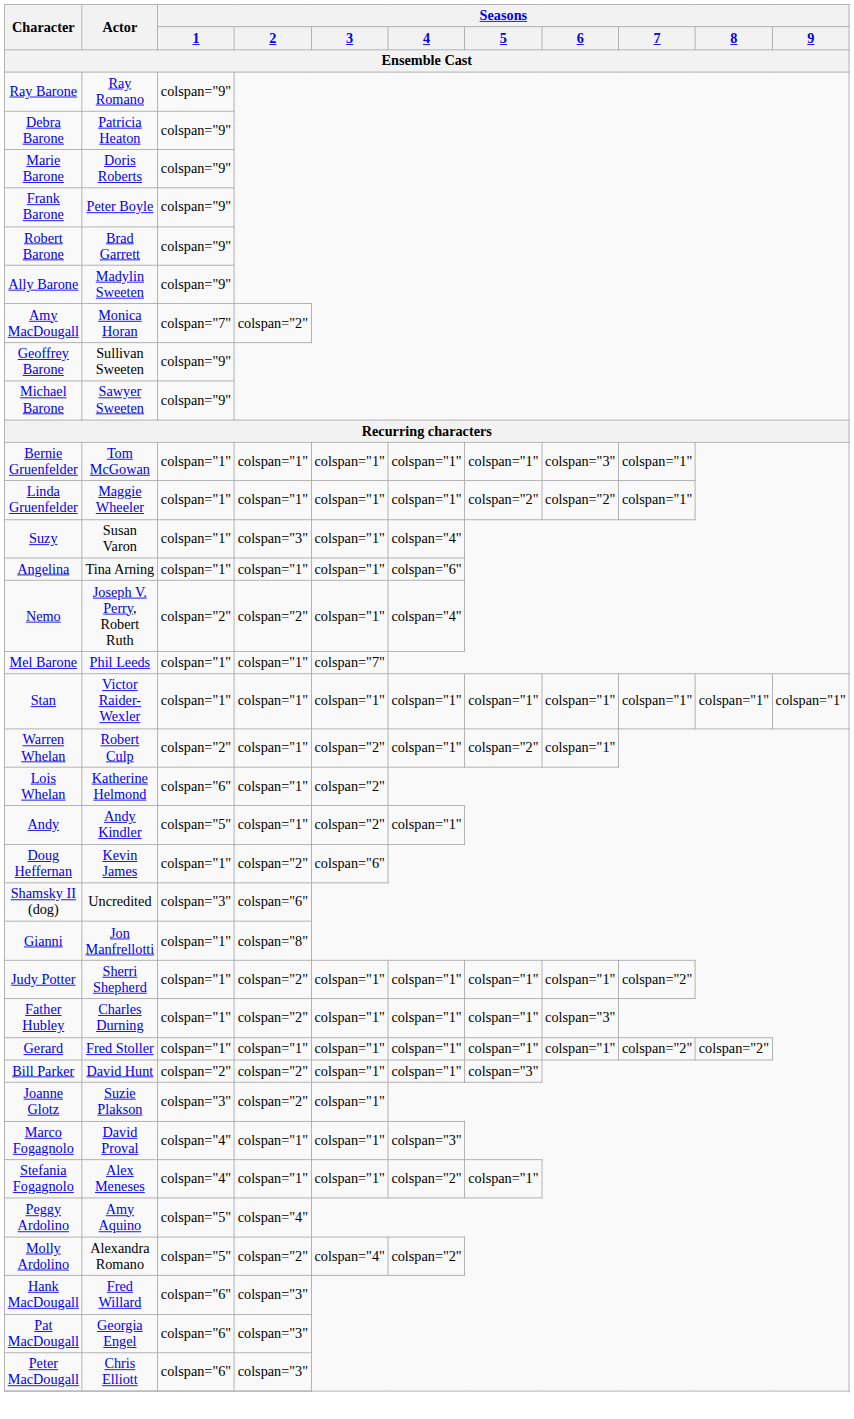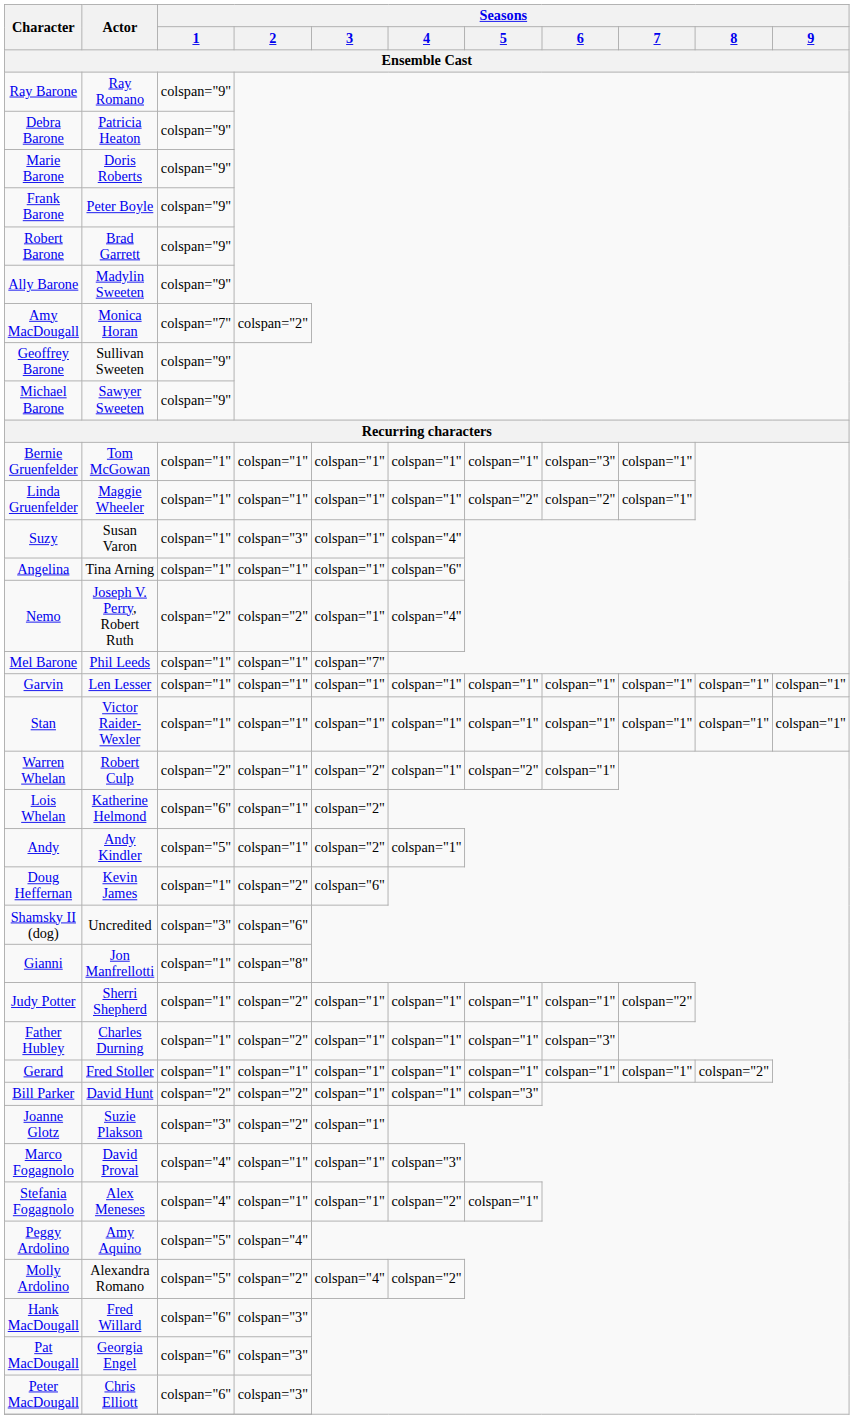+ row: (43, 685)
(657, 1048) colspan="2" -> (657, 1071) colspan="1"
